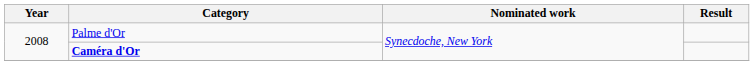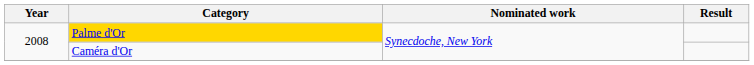(98, 32) no background -> (98, 32) gold background
(106, 51) bold -> (102, 51) normal
